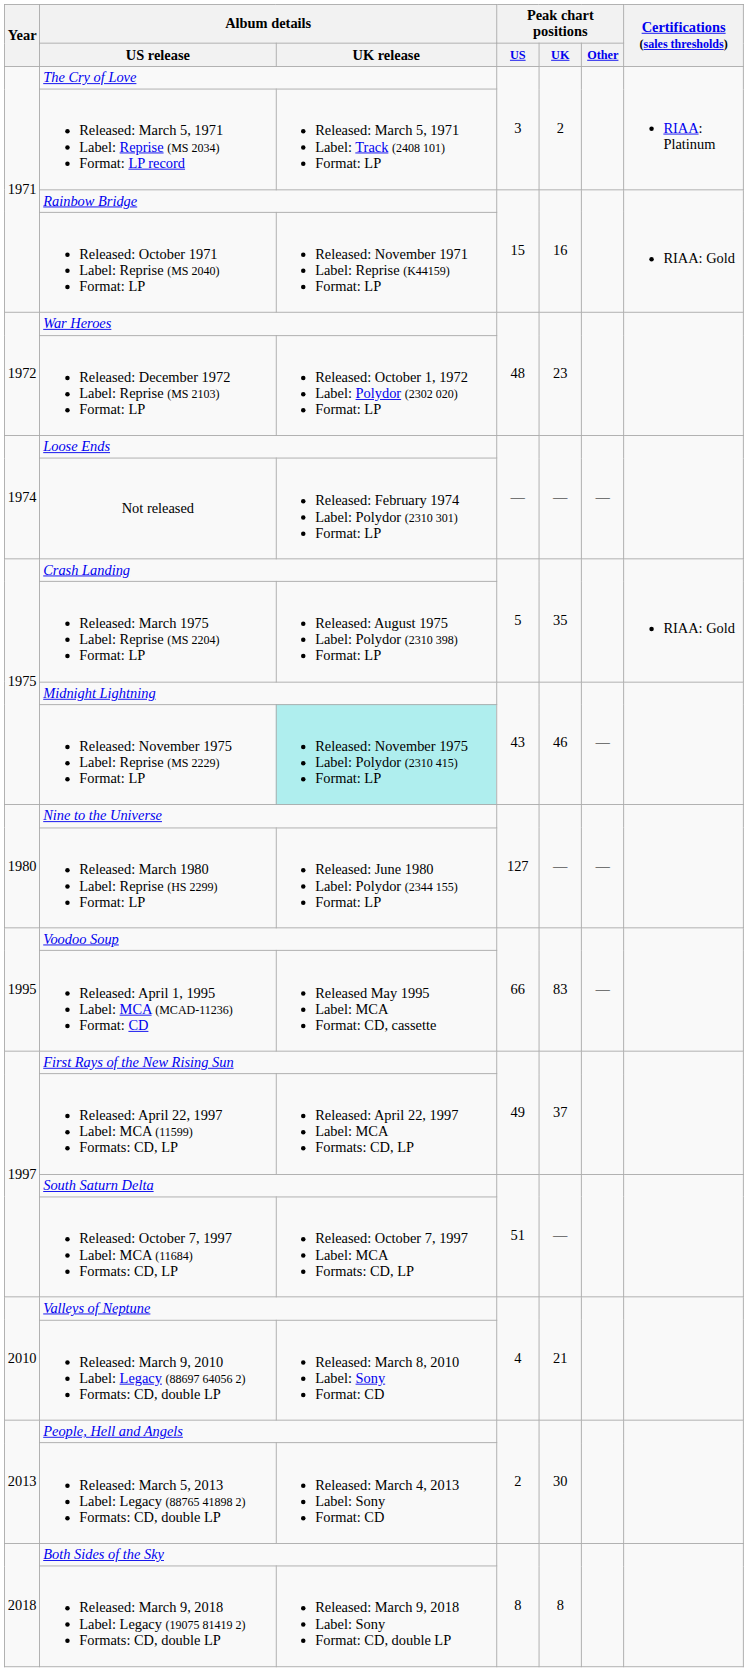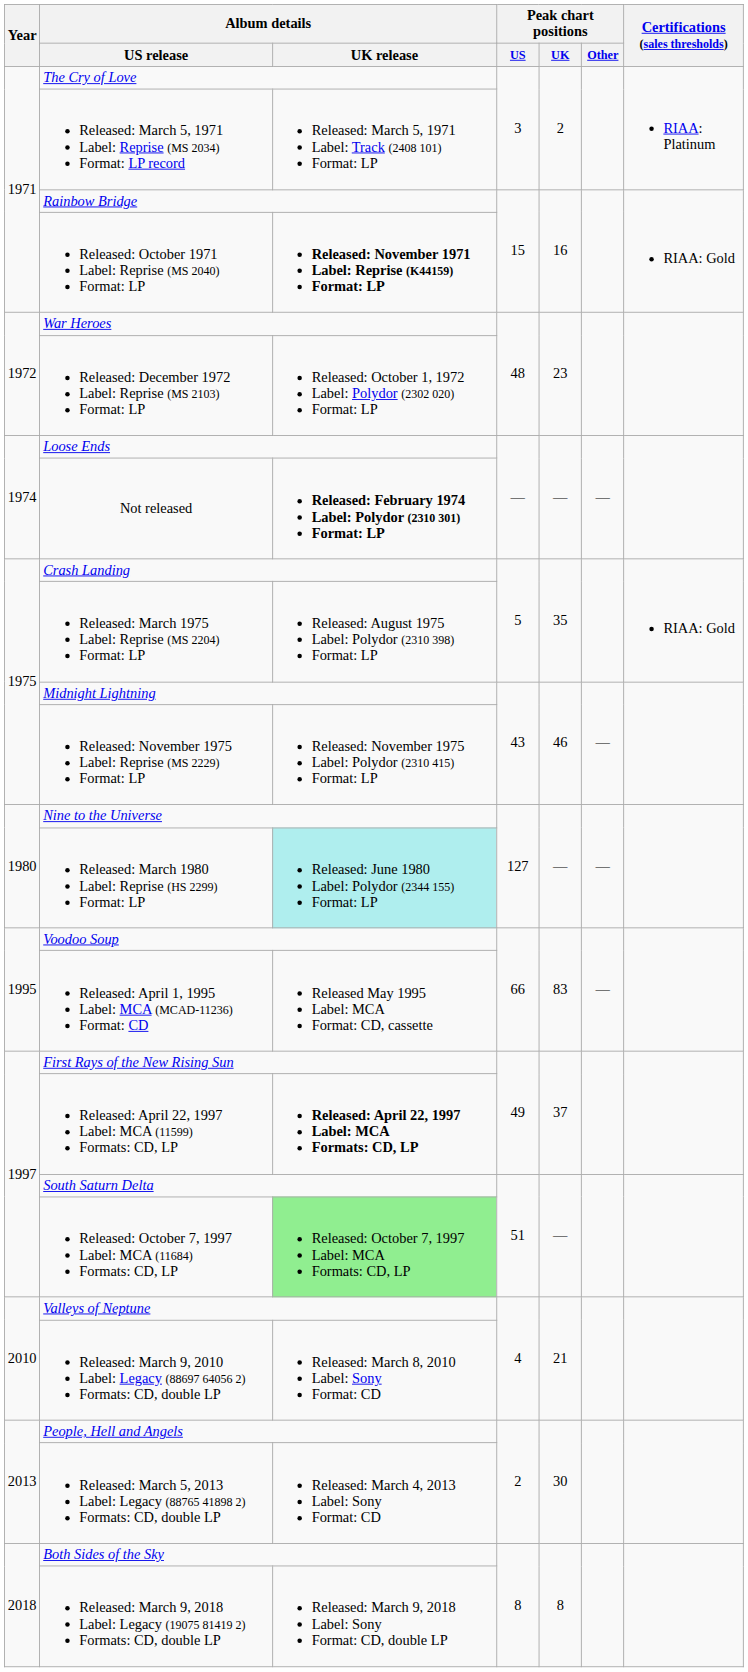(386, 270) normal -> (384, 270) bold
(386, 517) normal -> (384, 517) bold
(386, 763) paleturquoise background -> (384, 763) no background
(386, 886) no background -> (384, 886) paleturquoise background
(386, 1132) normal -> (384, 1132) bold
(386, 1255) no background -> (384, 1255) lightgreen background
